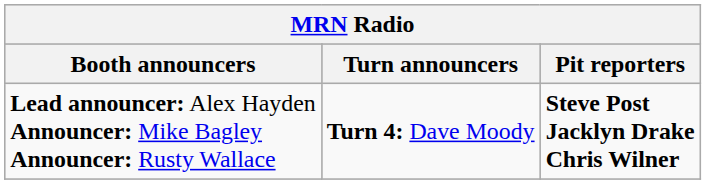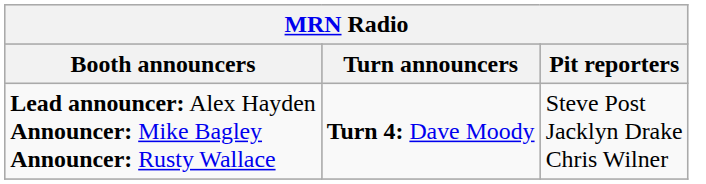(620, 131) bold -> (614, 131) normal
